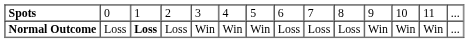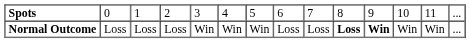(146, 29) bold -> (145, 29) normal
(349, 29) normal -> (349, 29) bold
(378, 29) normal -> (379, 29) bold
